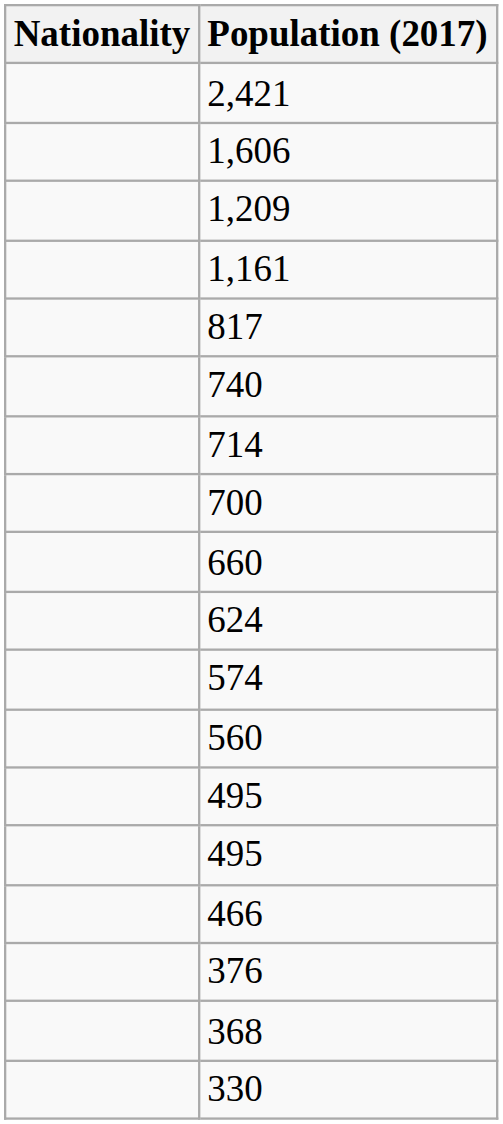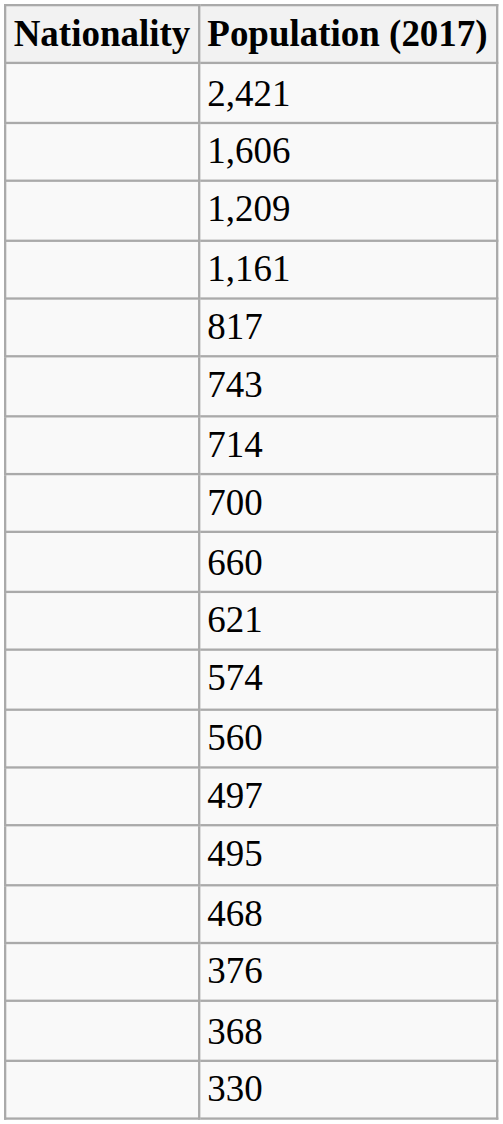(235, 385) 740 -> (235, 385) 743
(235, 619) 624 -> (235, 619) 621
(235, 795) 495 -> (235, 795) 497
(235, 913) 466 -> (235, 913) 468
